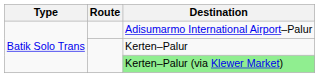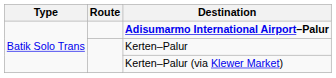(219, 30) normal -> (227, 30) bold
(204, 64) lightgreen background -> (204, 64) no background
